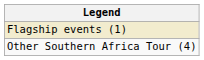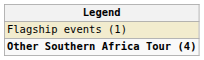(102, 47) normal -> (102, 47) bold
